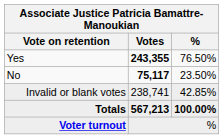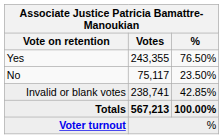(150, 59) bold -> (150, 59) normal
(153, 75) bold -> (153, 75) normal
